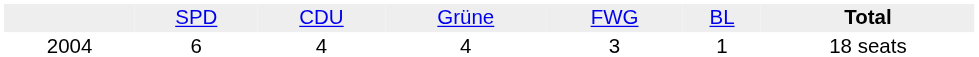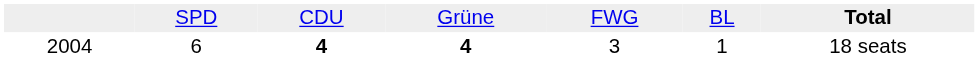(321, 46) normal -> (321, 46) bold
(466, 46) normal -> (466, 46) bold
